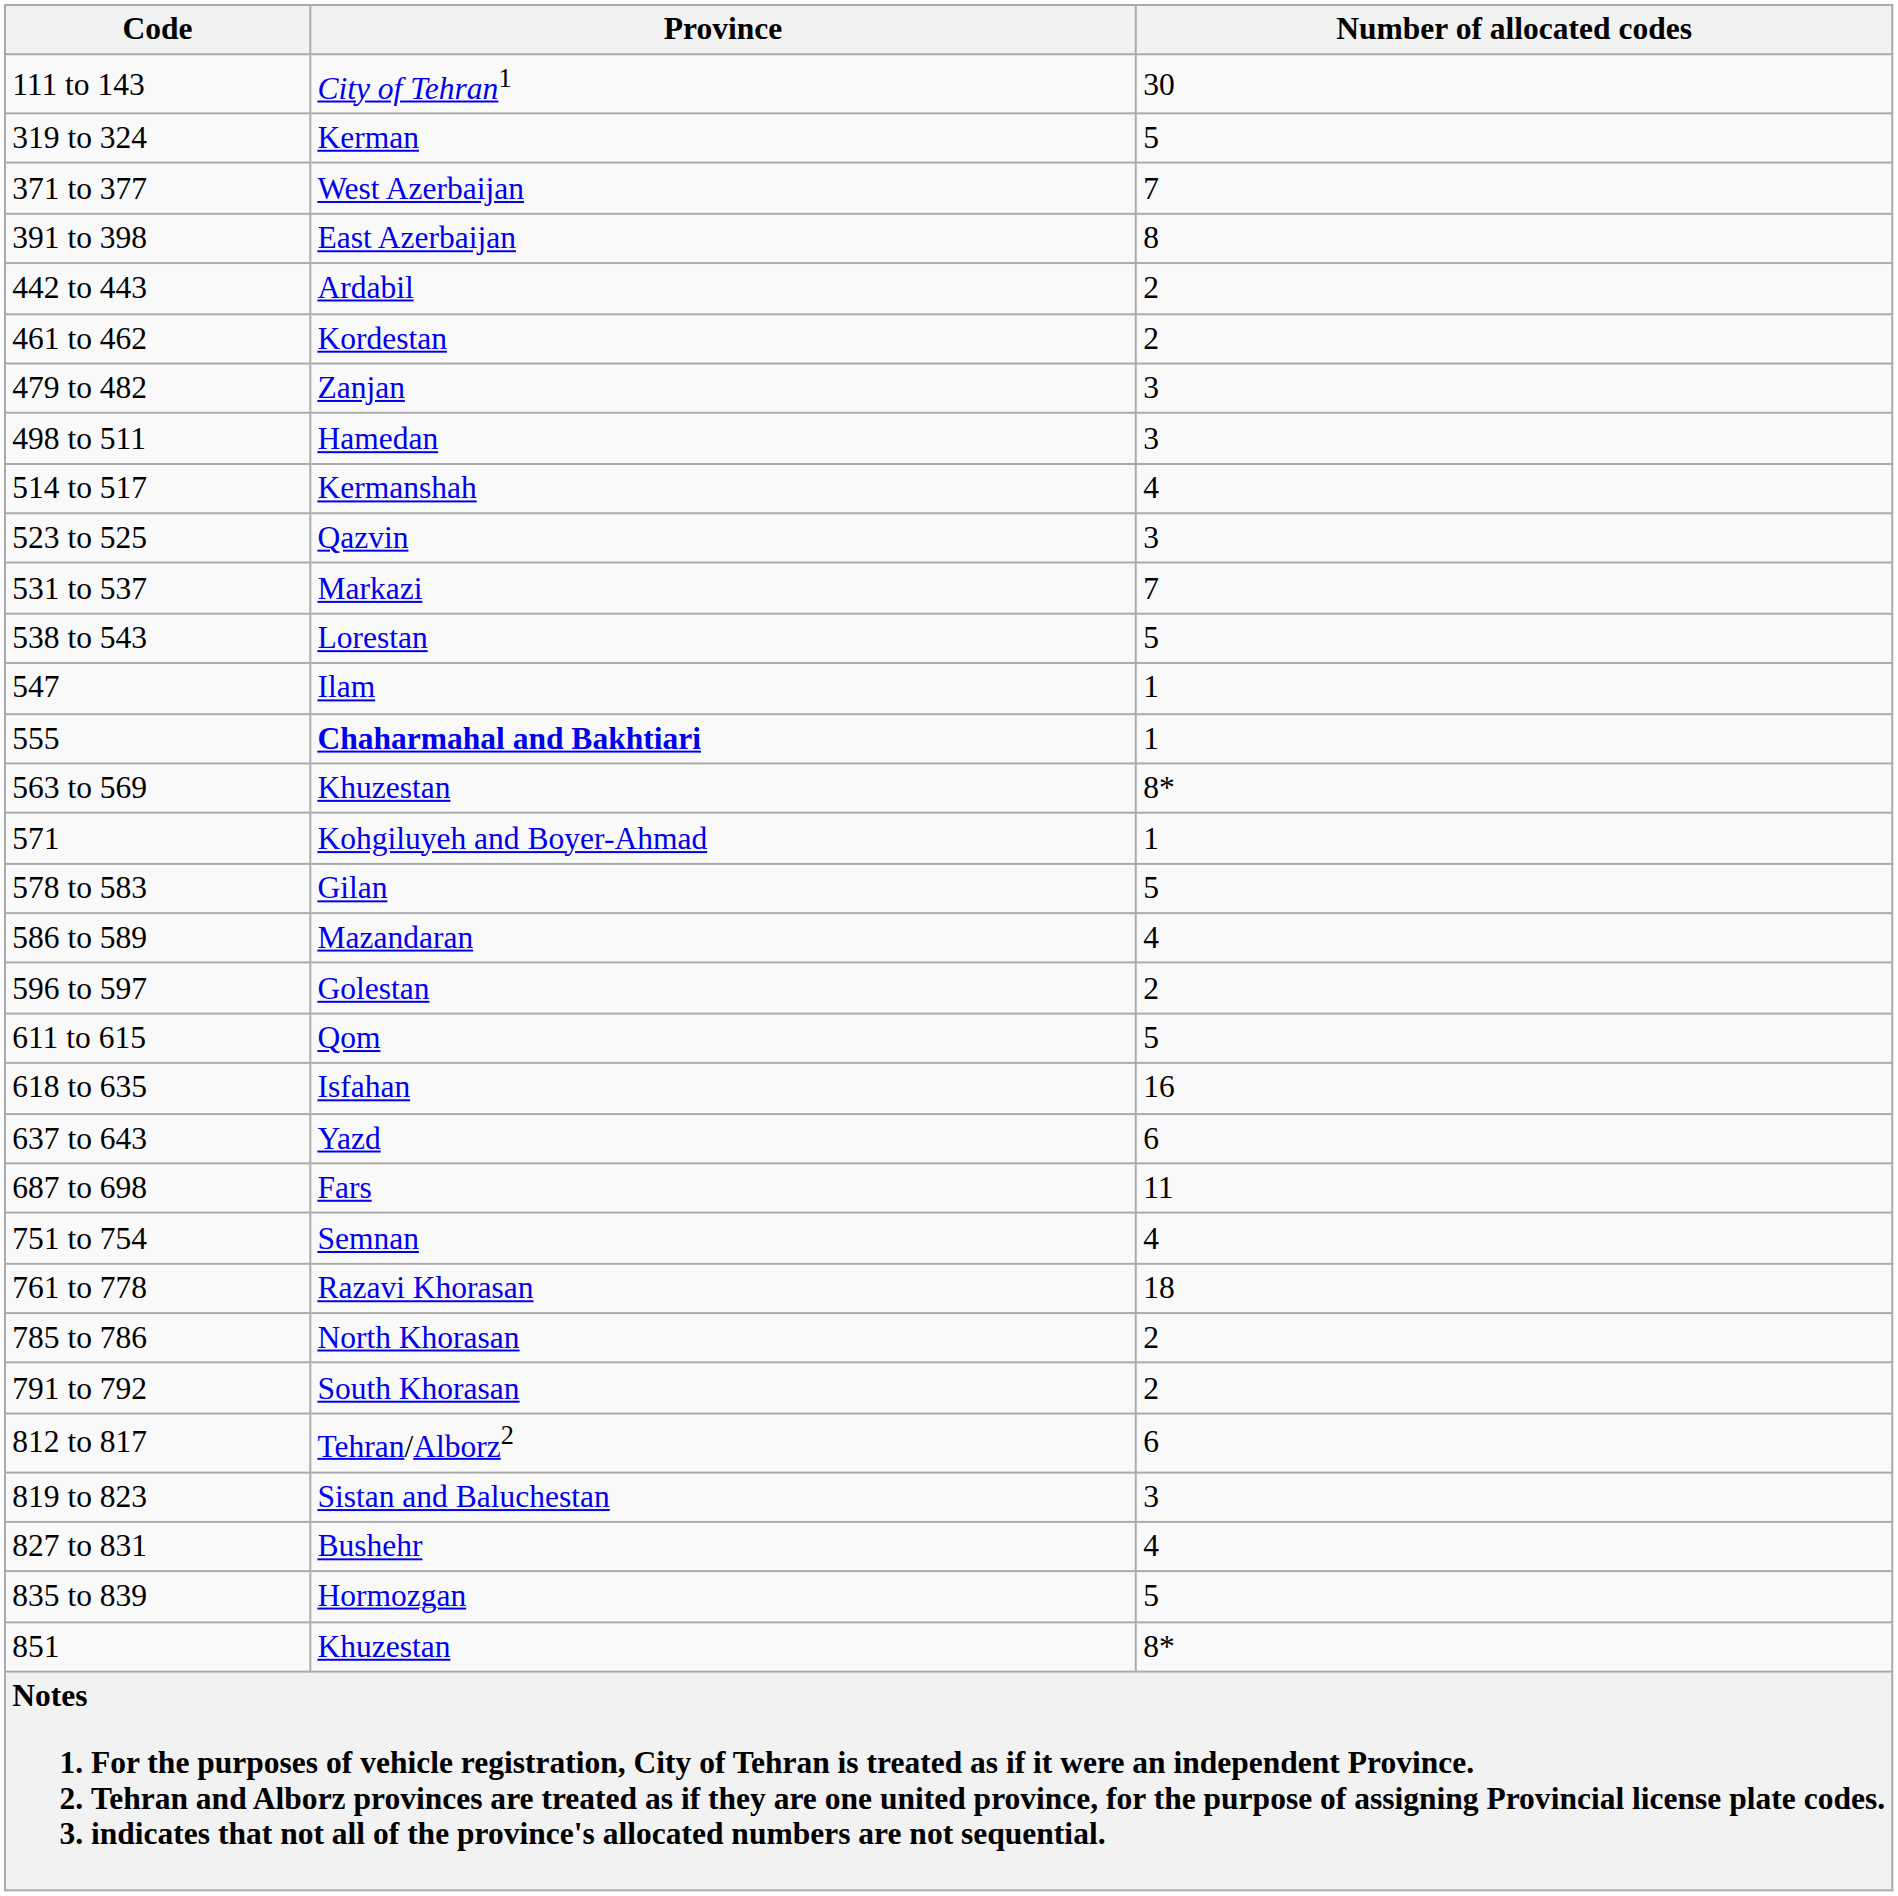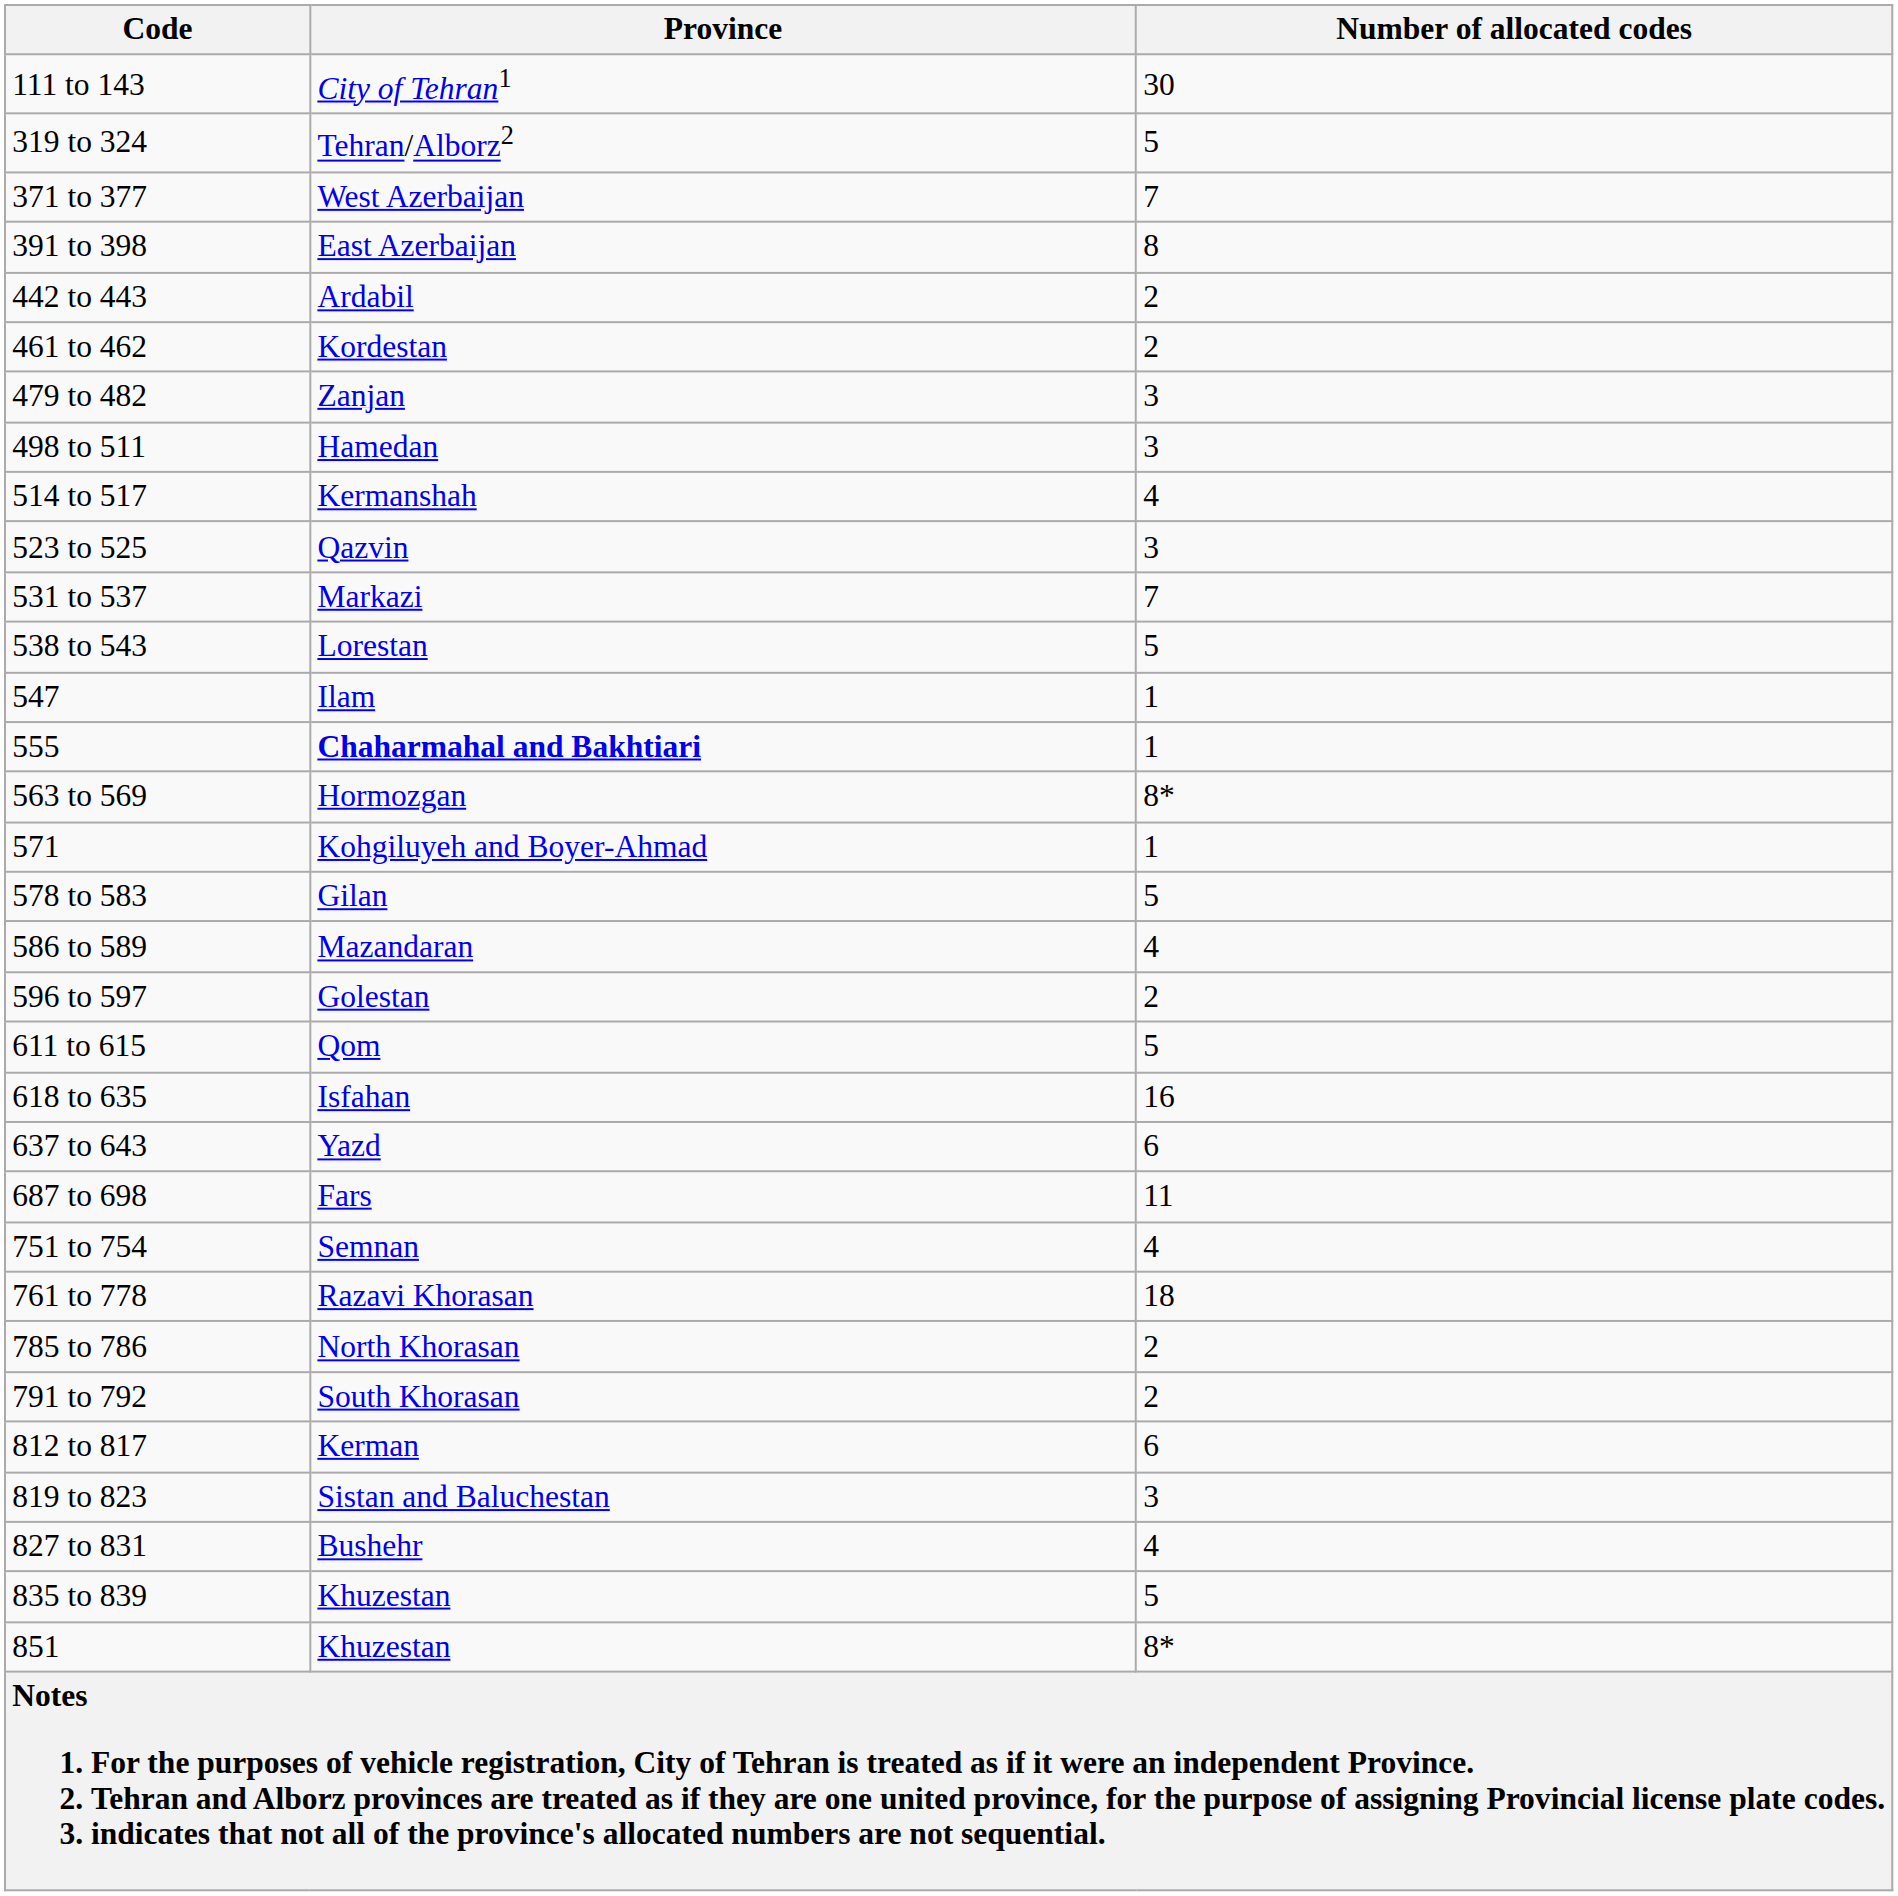(368, 137) Kerman -> (416, 142) Tehran/Alborz2
(384, 787) Khuzestan -> (392, 796) Hormozgan
(416, 1441) Tehran/Alborz2 -> (368, 1446) Kerman
(392, 1596) Hormozgan -> (384, 1596) Khuzestan
